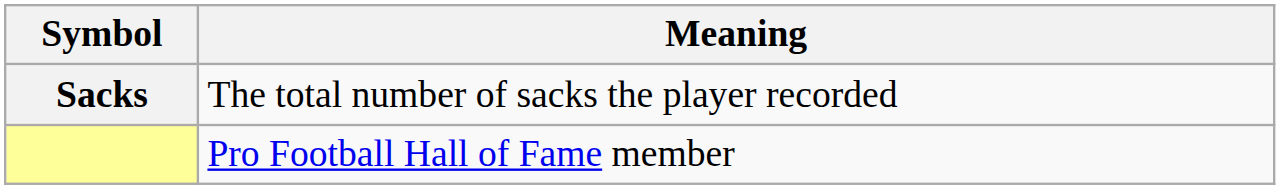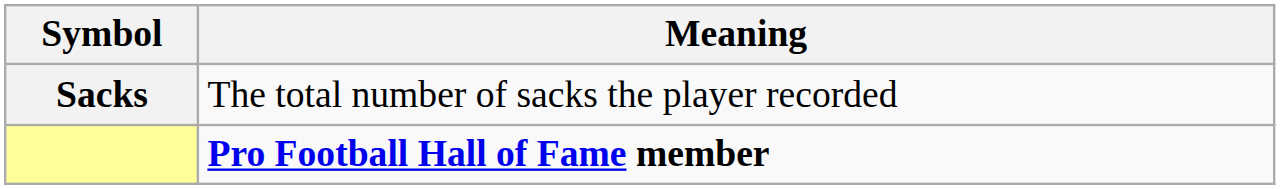(471, 153) normal -> (488, 153) bold
